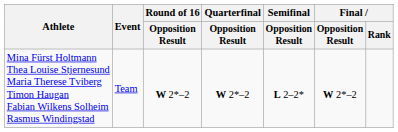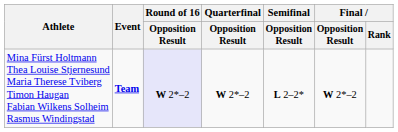(126, 88) normal -> (127, 88) bold
(172, 94) no background -> (172, 94) lavender background
